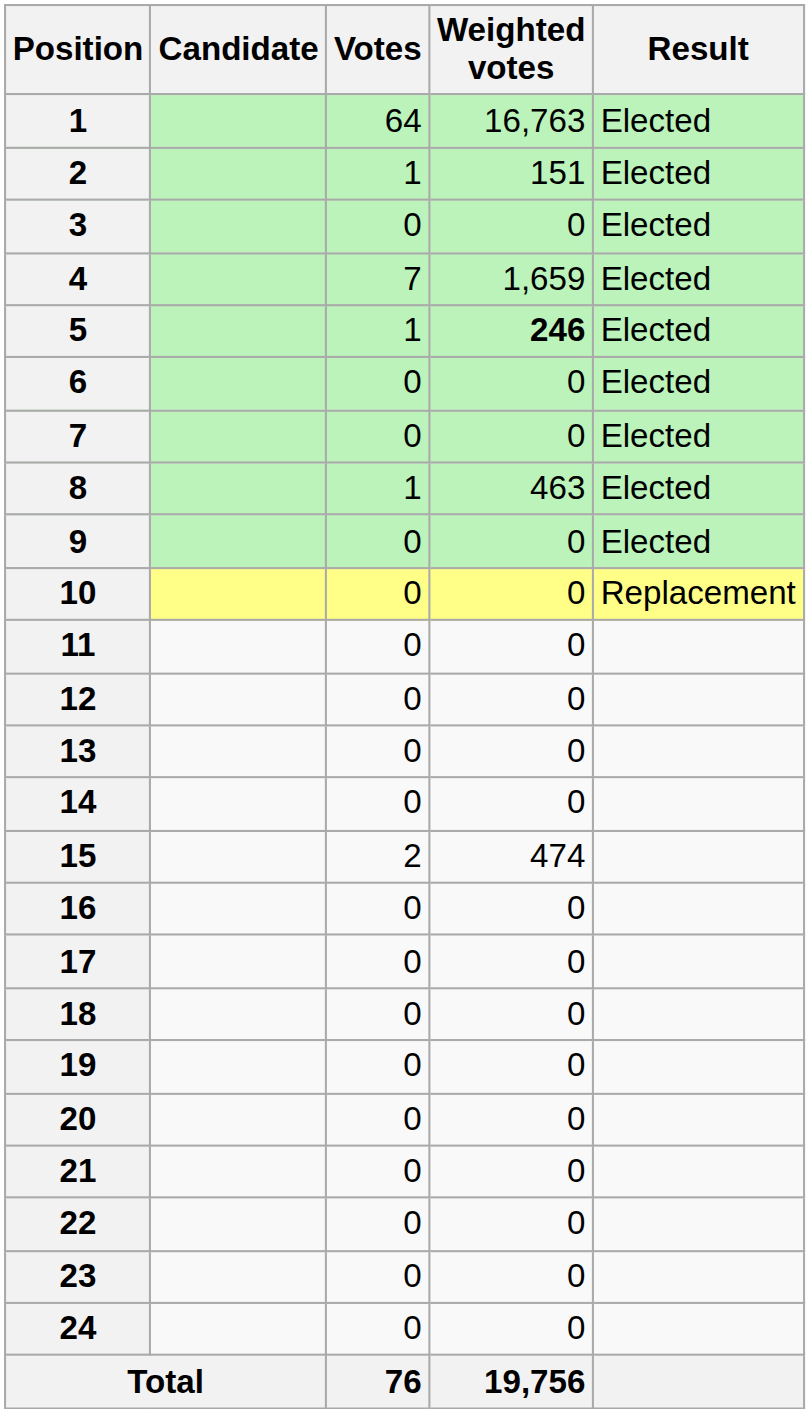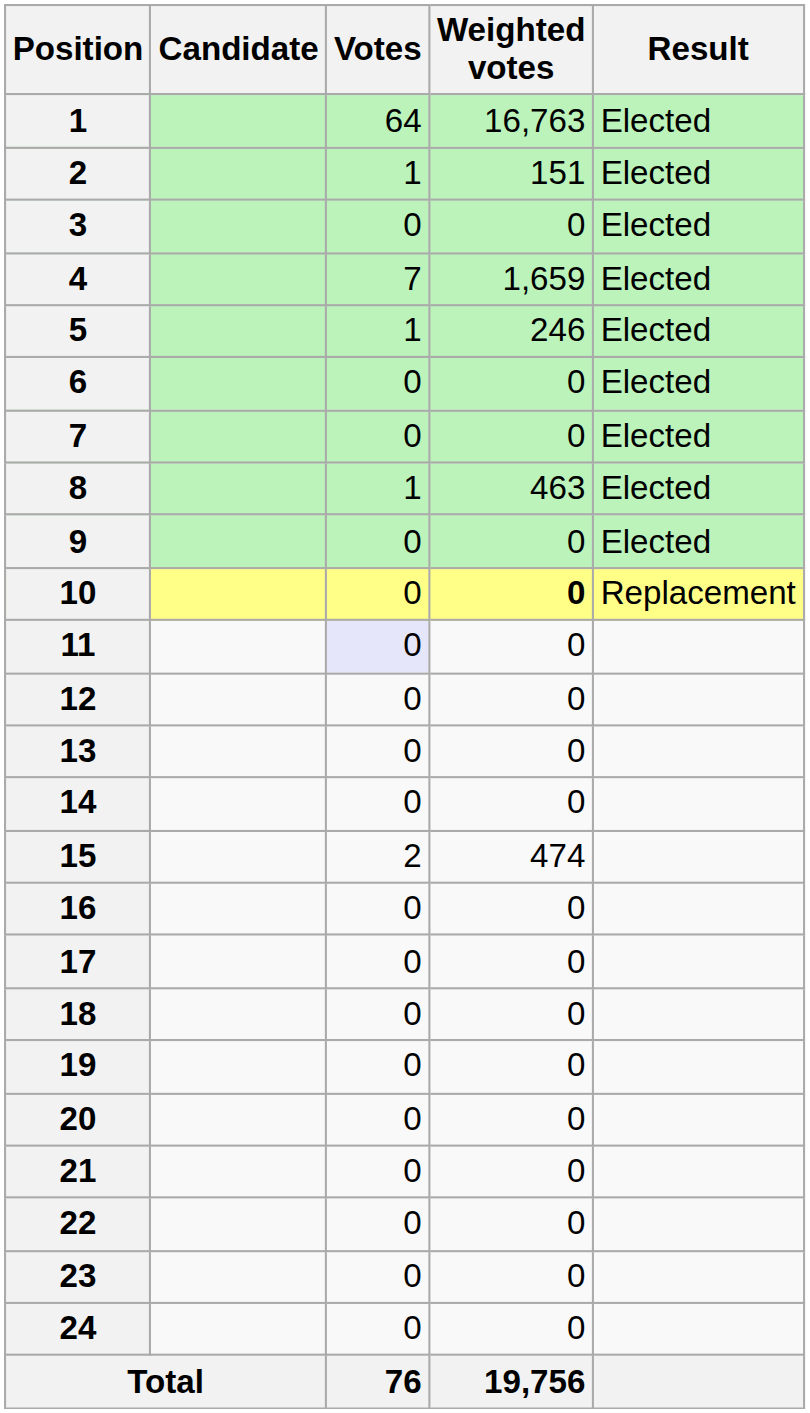(558, 330) bold -> (558, 330) normal
(576, 593) normal -> (576, 593) bold
(412, 645) no background -> (412, 645) lavender background
